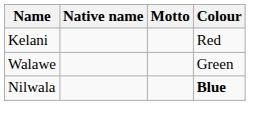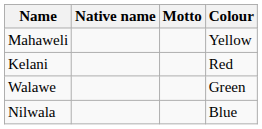+ row: (38, 40)
(211, 87) bold -> (223, 111) normal
